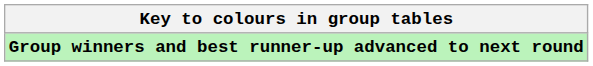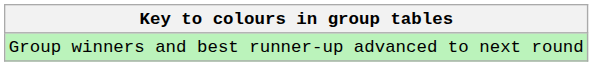(296, 47) bold -> (296, 47) normal
